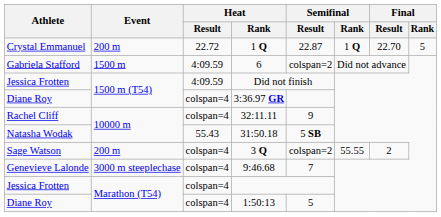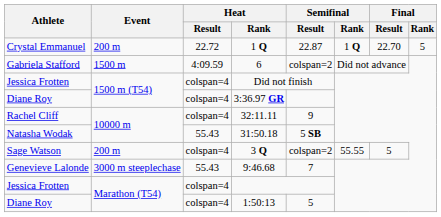(207, 81) 4:09.59 -> (207, 81) colspan=4
(389, 151) 2 -> (389, 151) 5
(207, 168) colspan=4 -> (207, 168) 55.43
